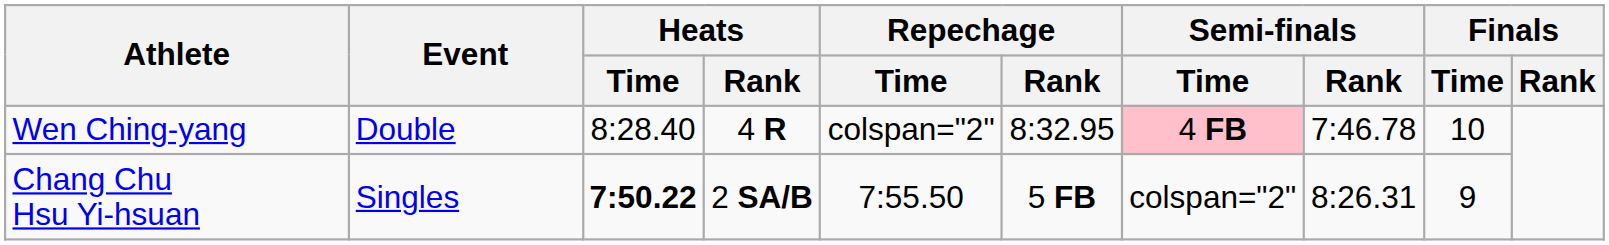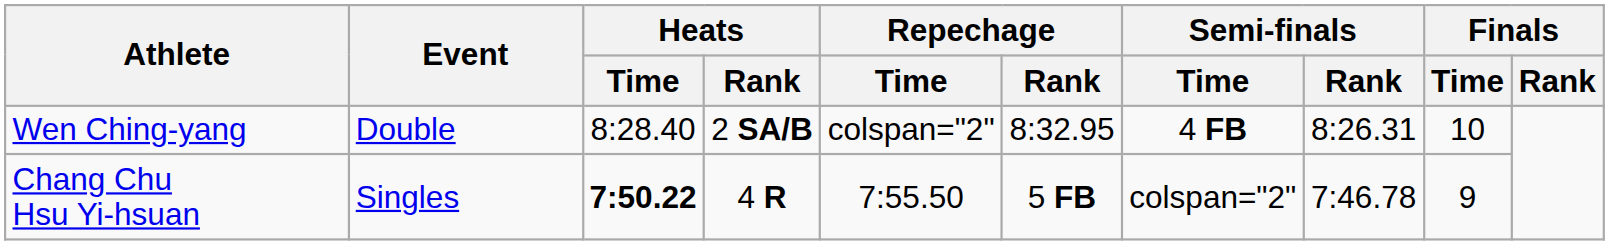(762, 130) 4 R -> (762, 130) 2 SA/B
(1213, 130) pink background -> (1213, 130) no background
(1364, 130) 7:46.78 -> (1364, 130) 8:26.31
(762, 197) 2 SA/B -> (762, 197) 4 R
(1364, 197) 8:26.31 -> (1364, 197) 7:46.78
